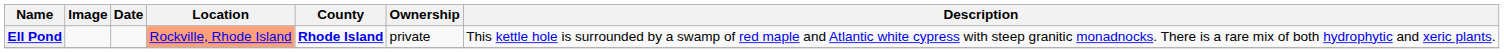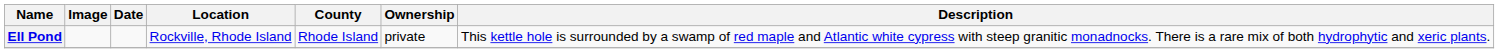(221, 36) lightsalmon background -> (221, 36) no background
(341, 36) bold -> (338, 36) normal
